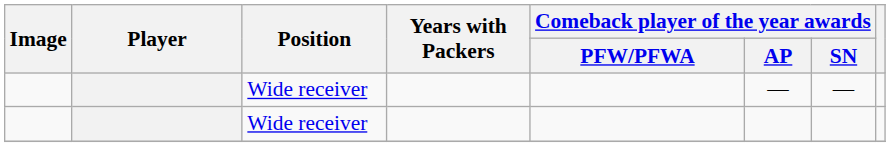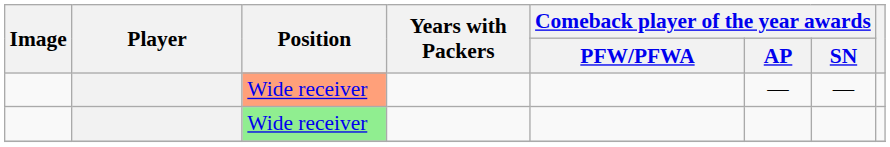(307, 89) no background -> (307, 89) lightsalmon background
(307, 123) no background -> (307, 123) lightgreen background
